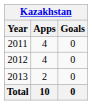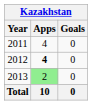(45, 60) normal -> (45, 60) bold
(45, 76) no background -> (45, 76) lightgreen background
